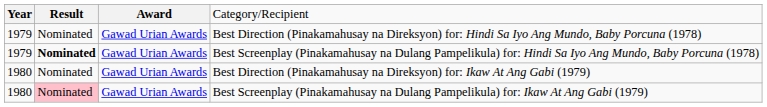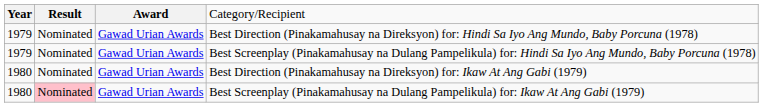(67, 53) bold -> (65, 53) normal
